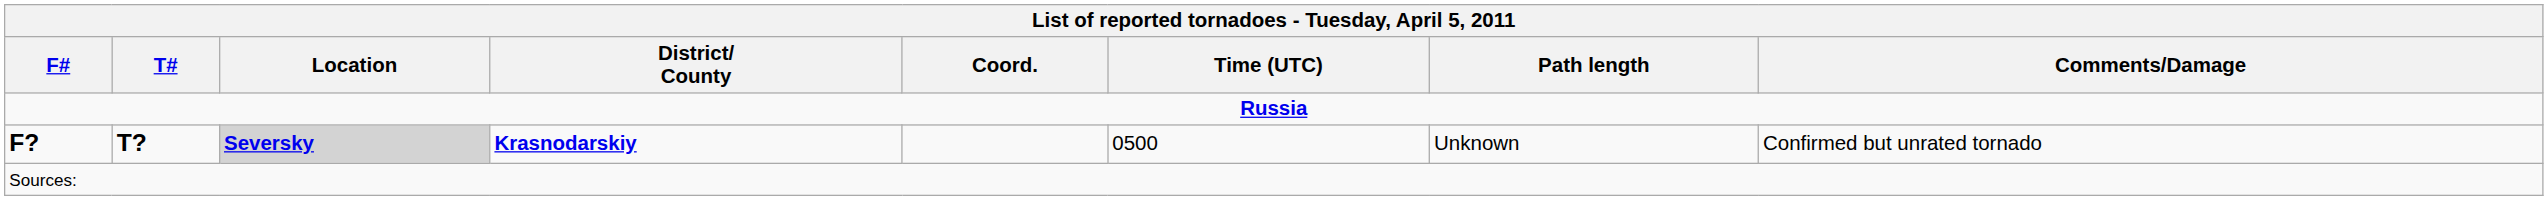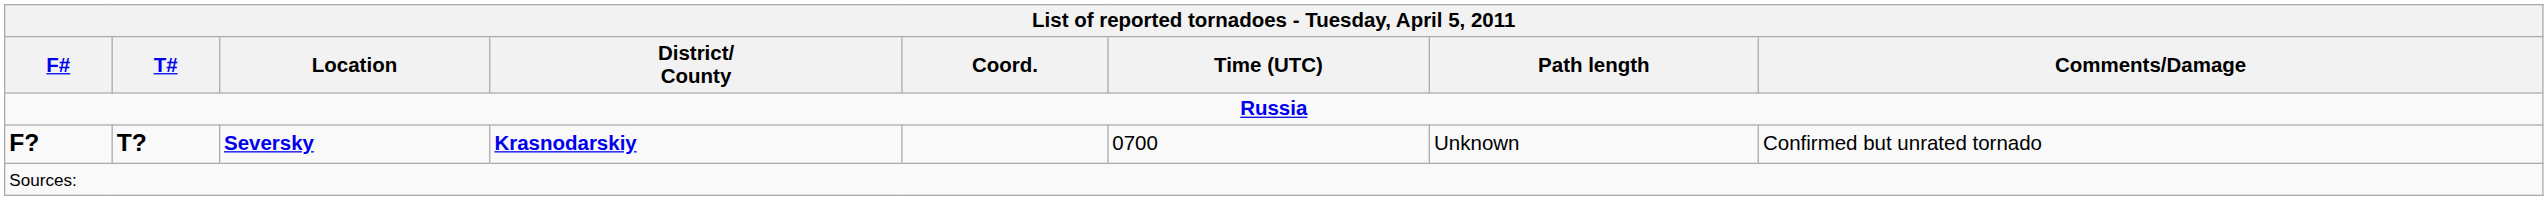(269, 143) lightgrey background -> (269, 143) no background
(1135, 143) 0500 -> (1135, 143) 0700
